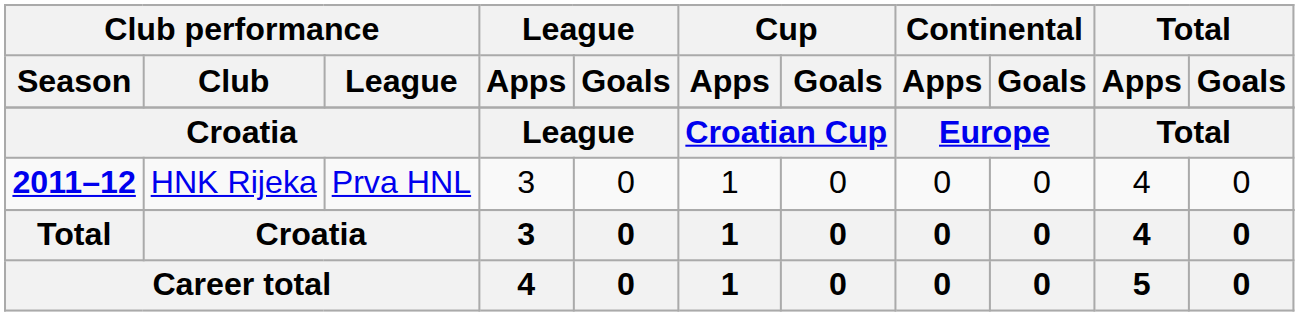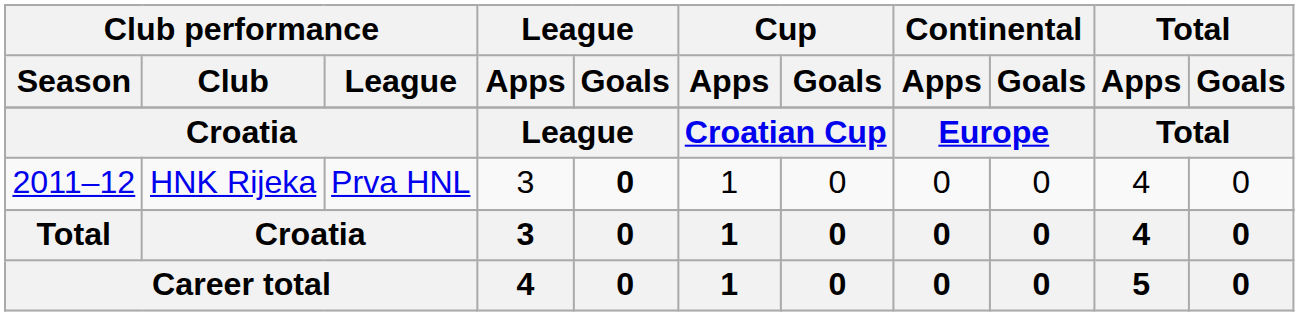(74, 183) bold -> (74, 183) normal
(626, 183) normal -> (625, 183) bold
